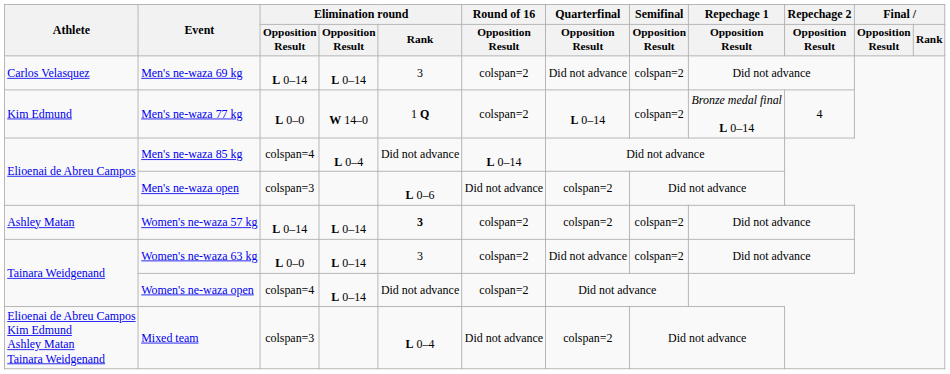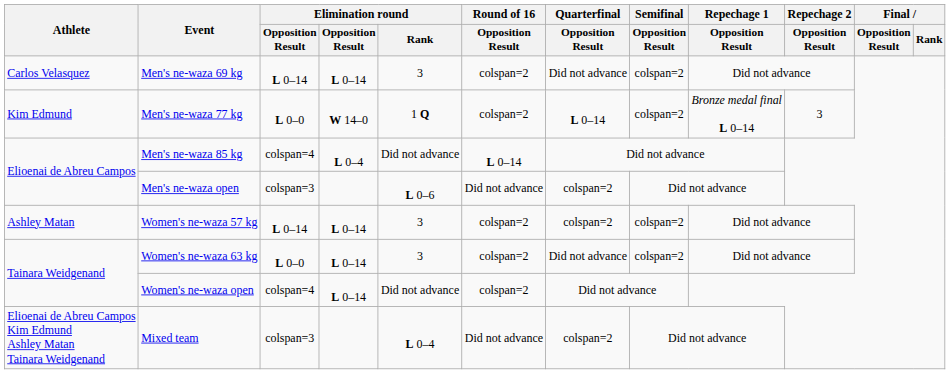(820, 114) 4 -> (820, 114) 3
(420, 222) bold -> (420, 222) normal
